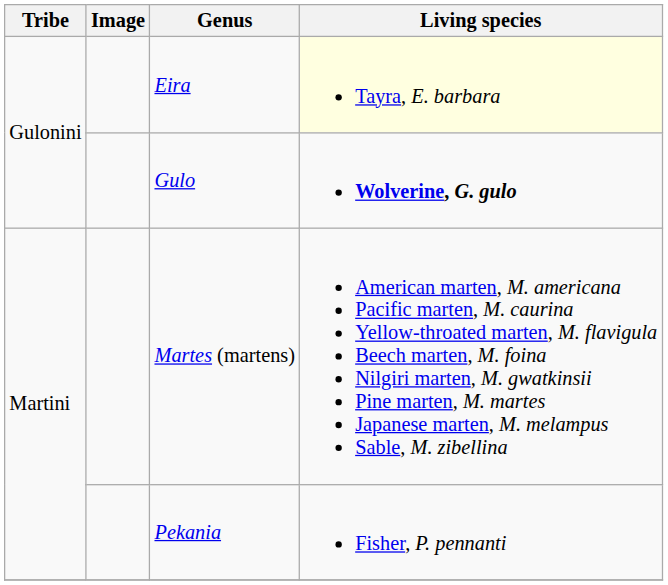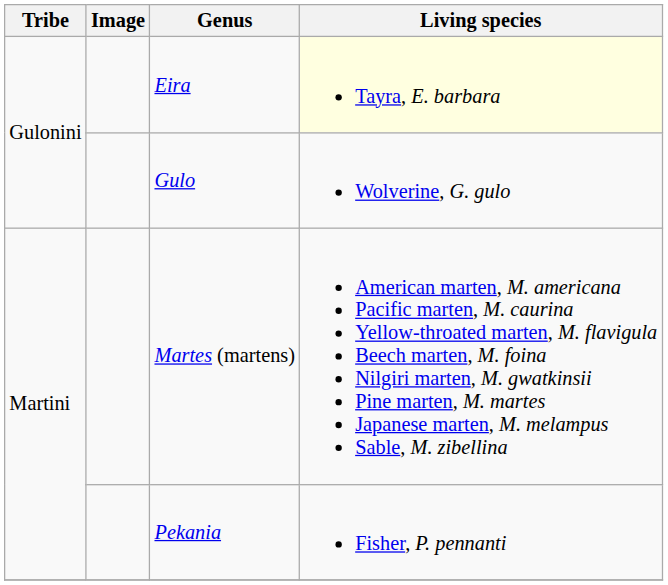(481, 192) bold -> (481, 192) normal
